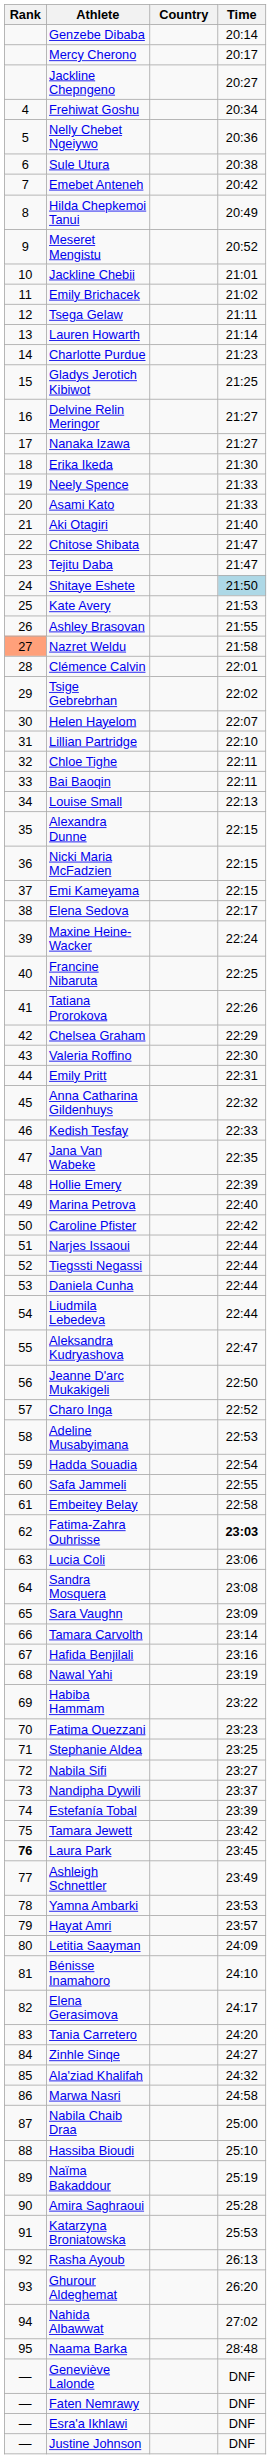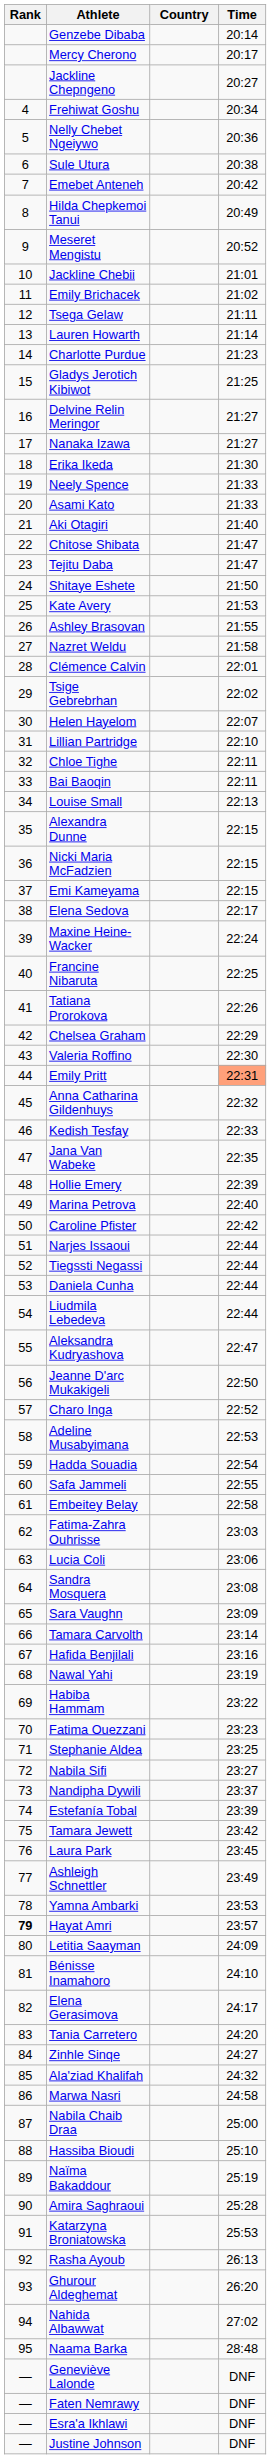(242, 585) lightblue background -> (242, 585) no background
(25, 646) lightsalmon background -> (25, 646) no background
(242, 1075) no background -> (242, 1075) lightsalmon background
(242, 1532) bold -> (242, 1532) normal
(25, 1851) bold -> (25, 1851) normal
(25, 1926) normal -> (25, 1926) bold
